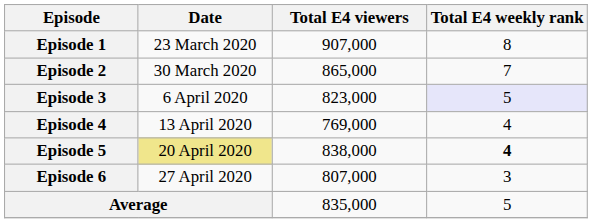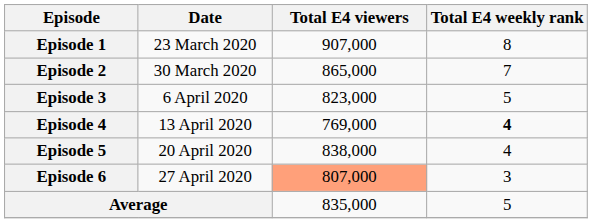(507, 97) lavender background -> (507, 97) no background
(507, 124) normal -> (507, 124) bold
(205, 151) khaki background -> (205, 151) no background
(507, 151) bold -> (507, 151) normal
(349, 177) no background -> (349, 177) lightsalmon background
